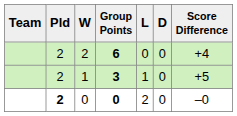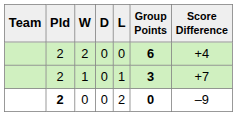columns swapped: (162, 23) <-> (116, 24)
(202, 76) +5 -> (202, 76) +7
(202, 100) –0 -> (202, 100) –9
